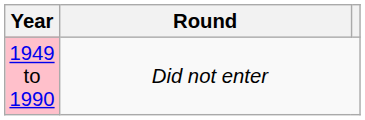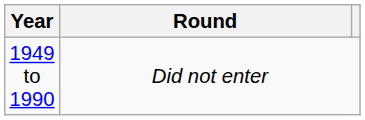(32, 76) pink background -> (32, 76) no background
